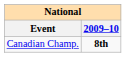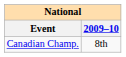(101, 44) bold -> (101, 44) normal
